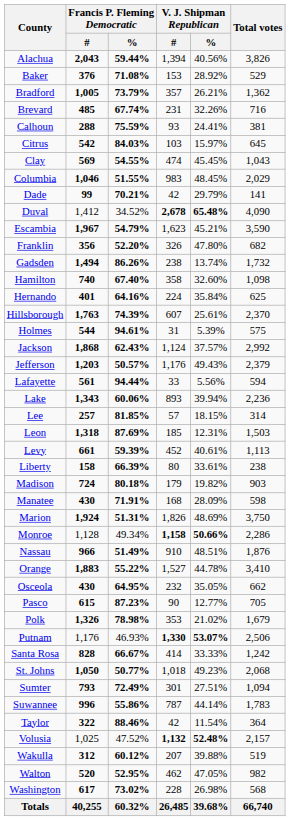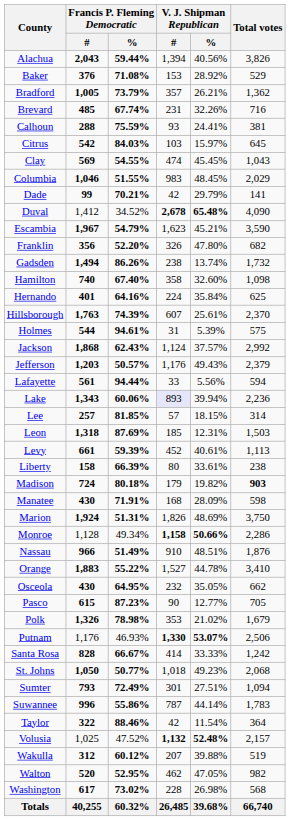(174, 399) no background -> (174, 399) lavender background
(258, 484) normal -> (258, 484) bold
